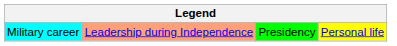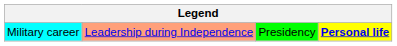(352, 31) normal -> (355, 31) bold
